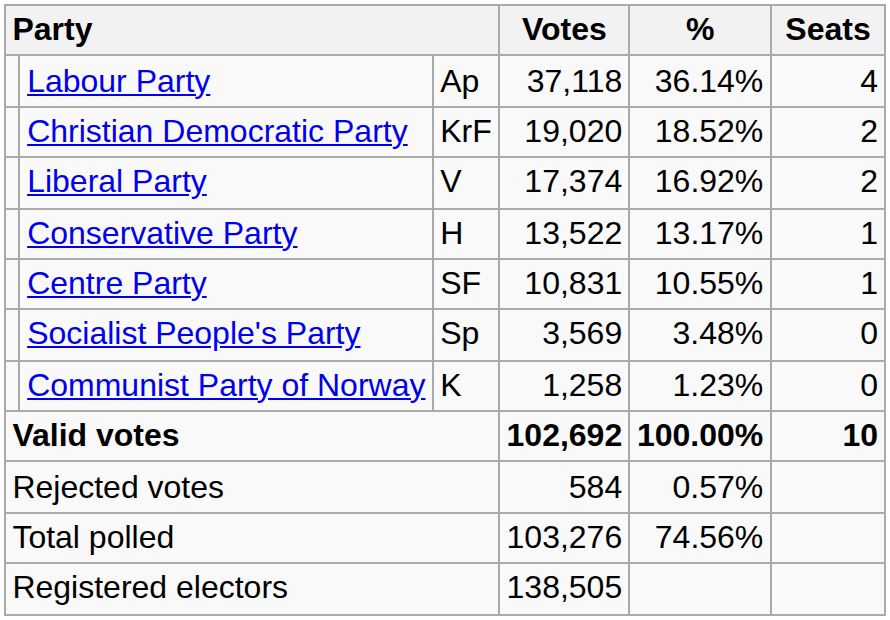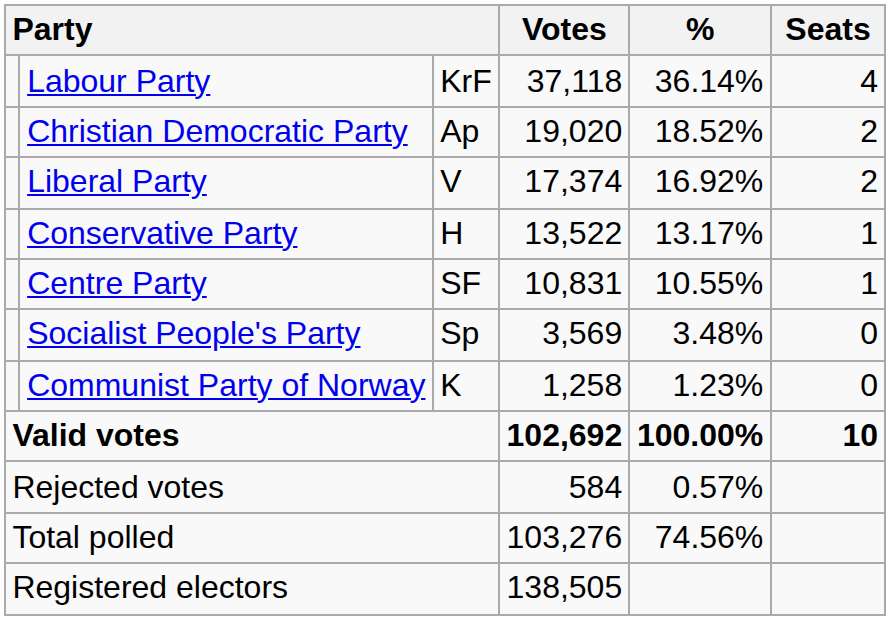(460, 80) Ap -> (466, 80) KrF
(466, 131) KrF -> (460, 131) Ap
